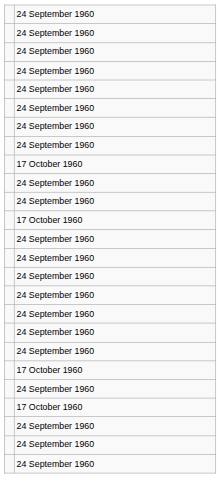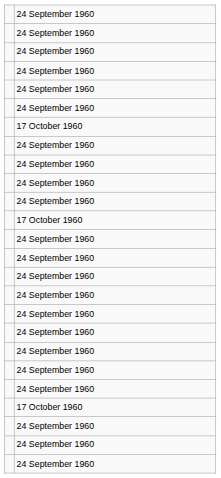(55, 126) 24 September 1960 -> (49, 126) 17 October 1960
(49, 164) 17 October 1960 -> (55, 164) 24 September 1960
(49, 370) 17 October 1960 -> (55, 370) 24 September 1960
